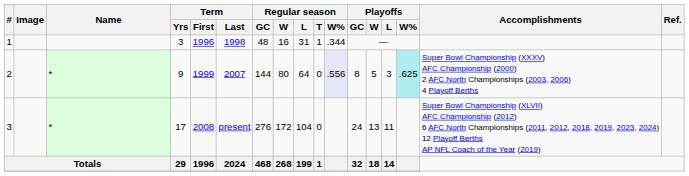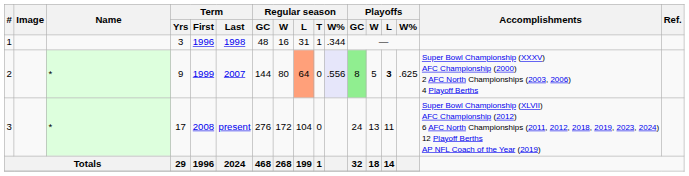(304, 73) no background -> (304, 73) lightsalmon background
(357, 73) no background -> (357, 73) lightgreen background
(389, 73) normal -> (389, 73) bold
(408, 73) paleturquoise background -> (408, 73) no background
